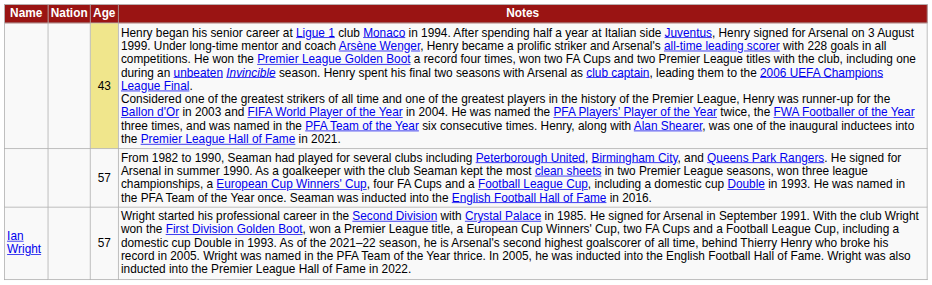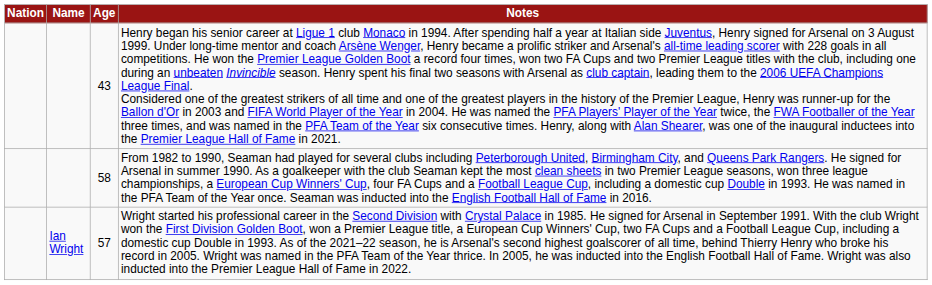columns swapped: (69, 13) <-> (26, 13)
(104, 85) khaki background -> (104, 85) no background
(104, 177) 57 -> (104, 177) 58
